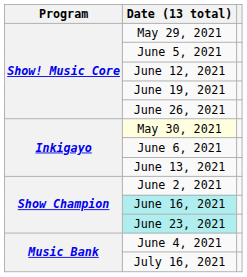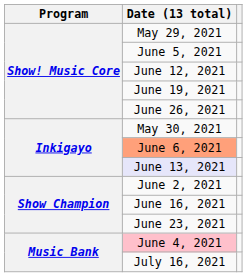(180, 128) lightyellow background -> (180, 128) no background
(180, 147) no background -> (180, 147) lightsalmon background
(180, 167) no background -> (180, 167) lavender background
(180, 205) paleturquoise background -> (180, 205) no background
(180, 224) paleturquoise background -> (180, 224) no background
(180, 243) no background -> (180, 243) pink background
